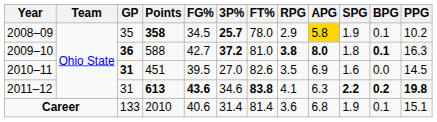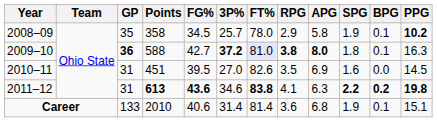(155, 32) bold -> (155, 32) normal
(231, 32) bold -> (231, 32) normal
(320, 32) gold background -> (320, 32) no background
(416, 32) normal -> (416, 32) bold
(261, 51) no background -> (261, 51) lavender background
(381, 51) bold -> (381, 51) normal
(127, 70) bold -> (127, 70) normal
